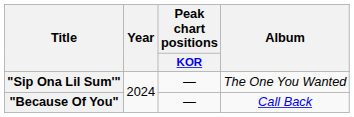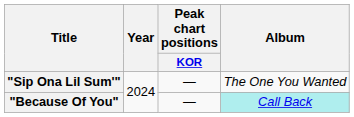(285, 102) no background -> (285, 102) paleturquoise background
